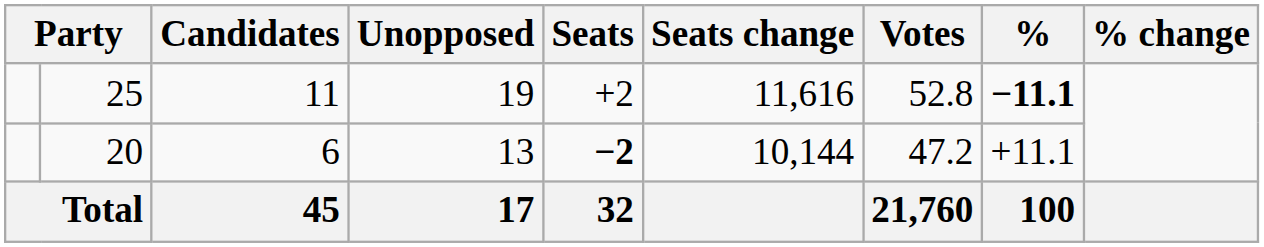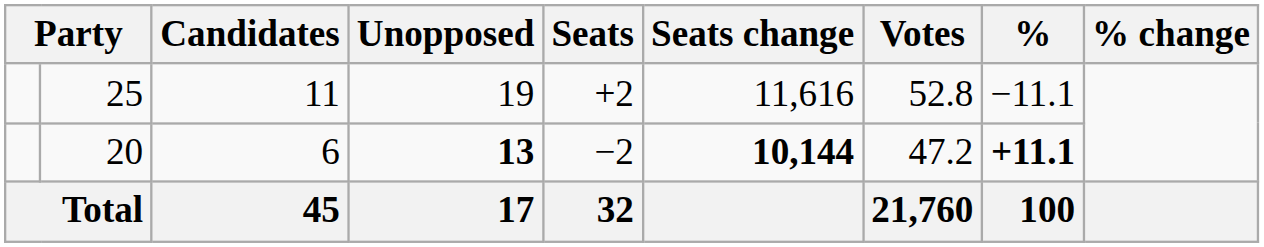(1033, 92) bold -> (1033, 92) normal
(516, 151) normal -> (516, 151) bold
(614, 151) bold -> (614, 151) normal
(803, 151) normal -> (803, 151) bold
(1033, 151) normal -> (1033, 151) bold
